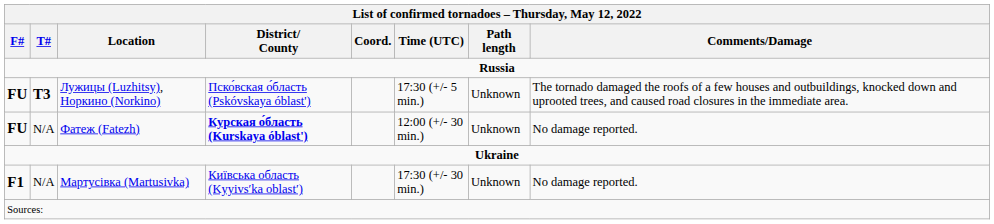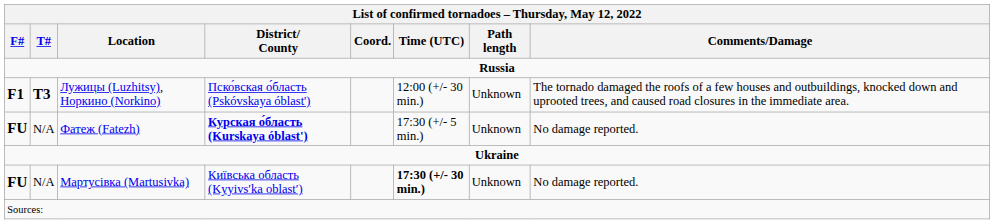(17, 94) FU -> (16, 94) F1
(427, 94) 17:30 (+/- 5 min.) -> (430, 94) 12:00 (+/- 30 min.)
(430, 128) 12:00 (+/- 30 min.) -> (427, 128) 17:30 (+/- 5 min.)
(16, 182) F1 -> (17, 182) FU
(430, 182) normal -> (430, 182) bold
